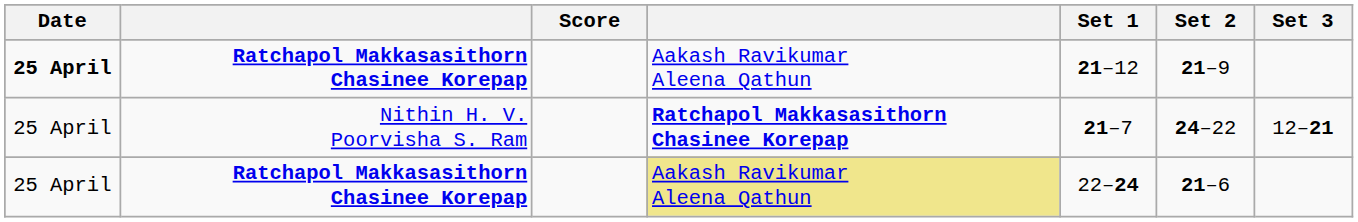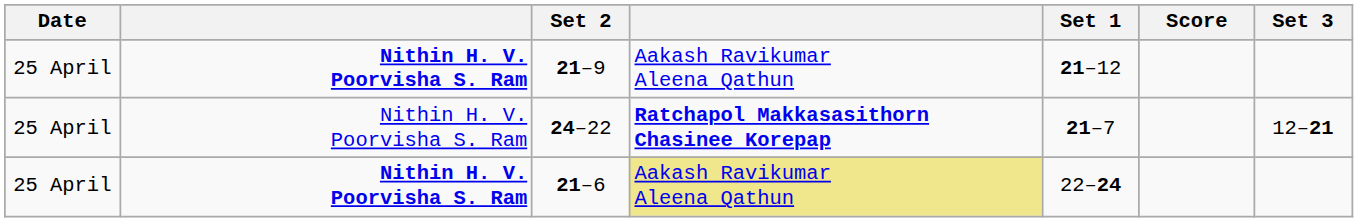columns swapped: (590, 22) <-> (1206, 22)
(62, 68) bold -> (62, 68) normal
(380, 68) Ratchapol Makkasasithorn Chasinee Korepap -> (429, 68) Nithin H. V. Poorvisha S. Ram
(380, 186) Ratchapol Makkasasithorn Chasinee Korepap -> (429, 186) Nithin H. V. Poorvisha S. Ram
